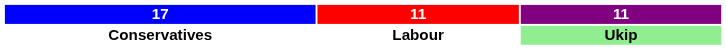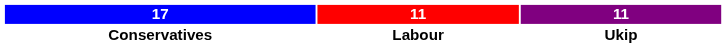(621, 35) lightgreen background -> (621, 35) no background
